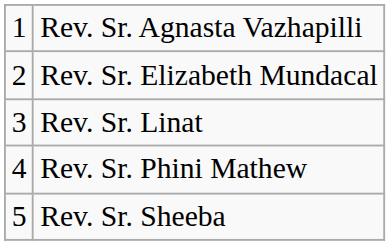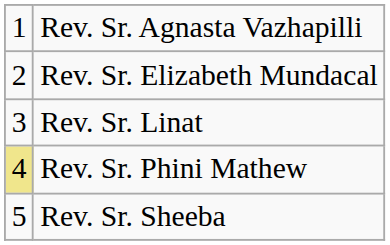(19, 168) no background -> (19, 168) khaki background
